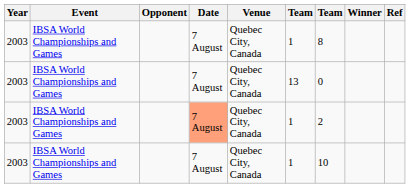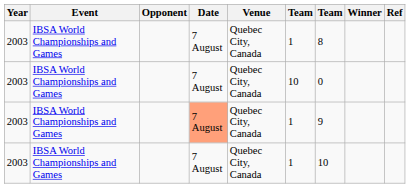(293, 82) 13 -> (293, 82) 10
(320, 122) 2 -> (320, 122) 9
